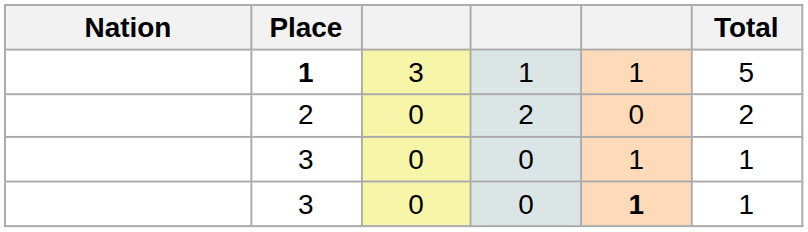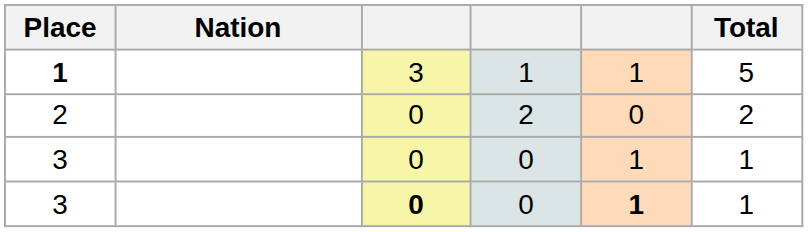columns swapped: (306, 27) <-> (128, 27)
(416, 204) normal -> (416, 204) bold
